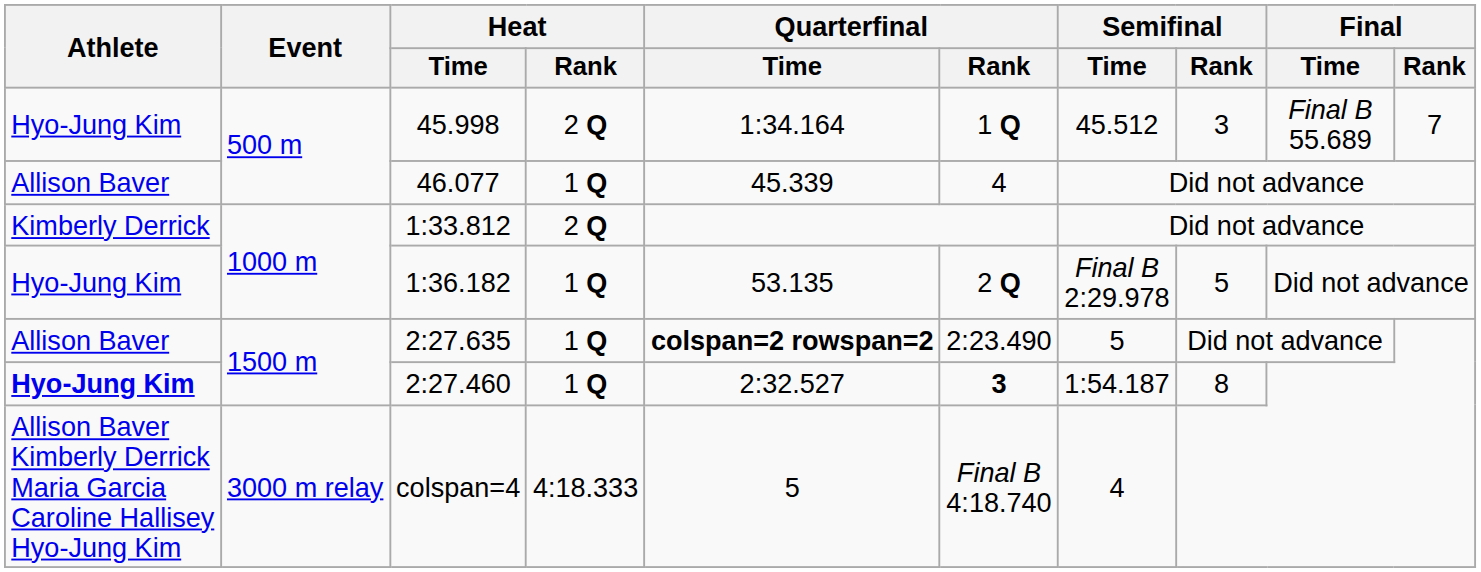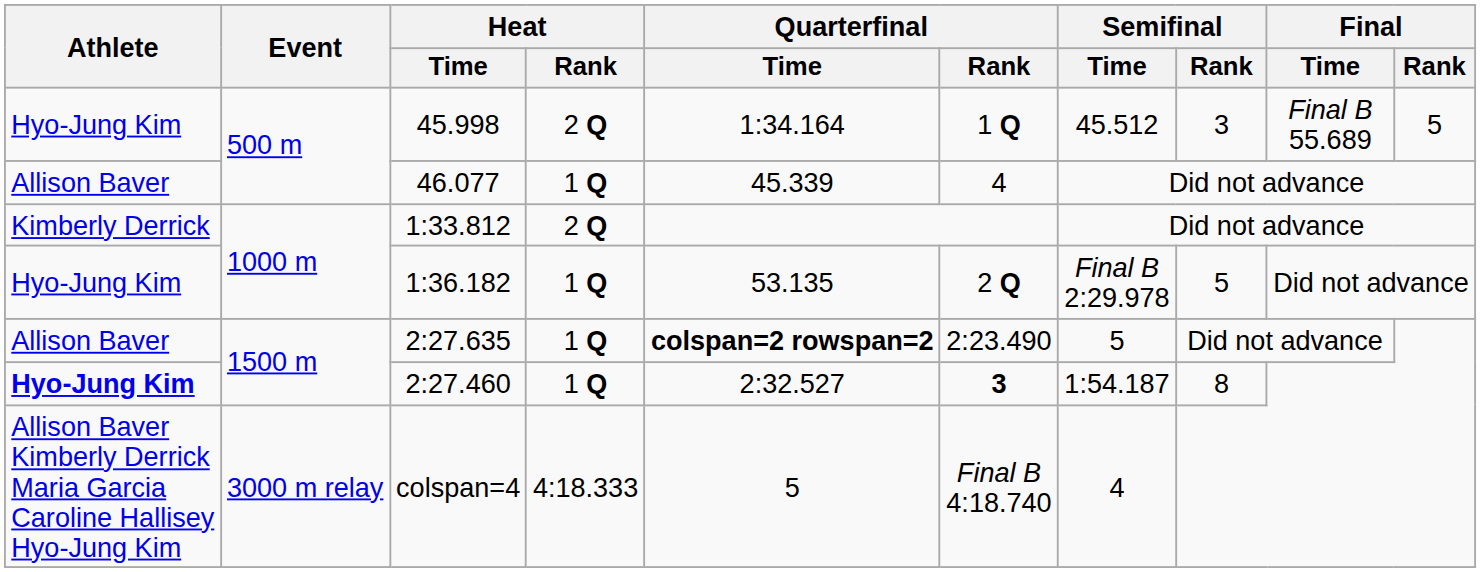(1434, 125) 7 -> (1434, 125) 5
